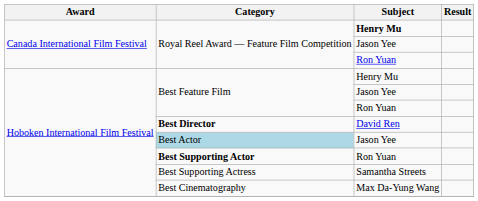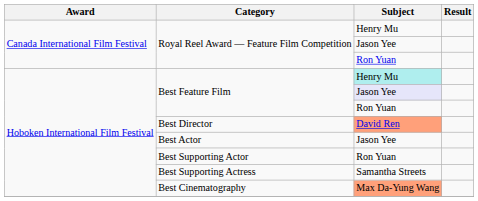(379, 28) bold -> (377, 28) normal
(377, 76) no background -> (377, 76) paleturquoise background
(376, 92) no background -> (376, 92) lavender background
(187, 124) bold -> (185, 124) normal
(378, 124) no background -> (378, 124) lightsalmon background
(180, 140) lightblue background -> (180, 140) no background
(206, 156) bold -> (203, 156) normal
(398, 188) no background -> (398, 188) lightsalmon background
